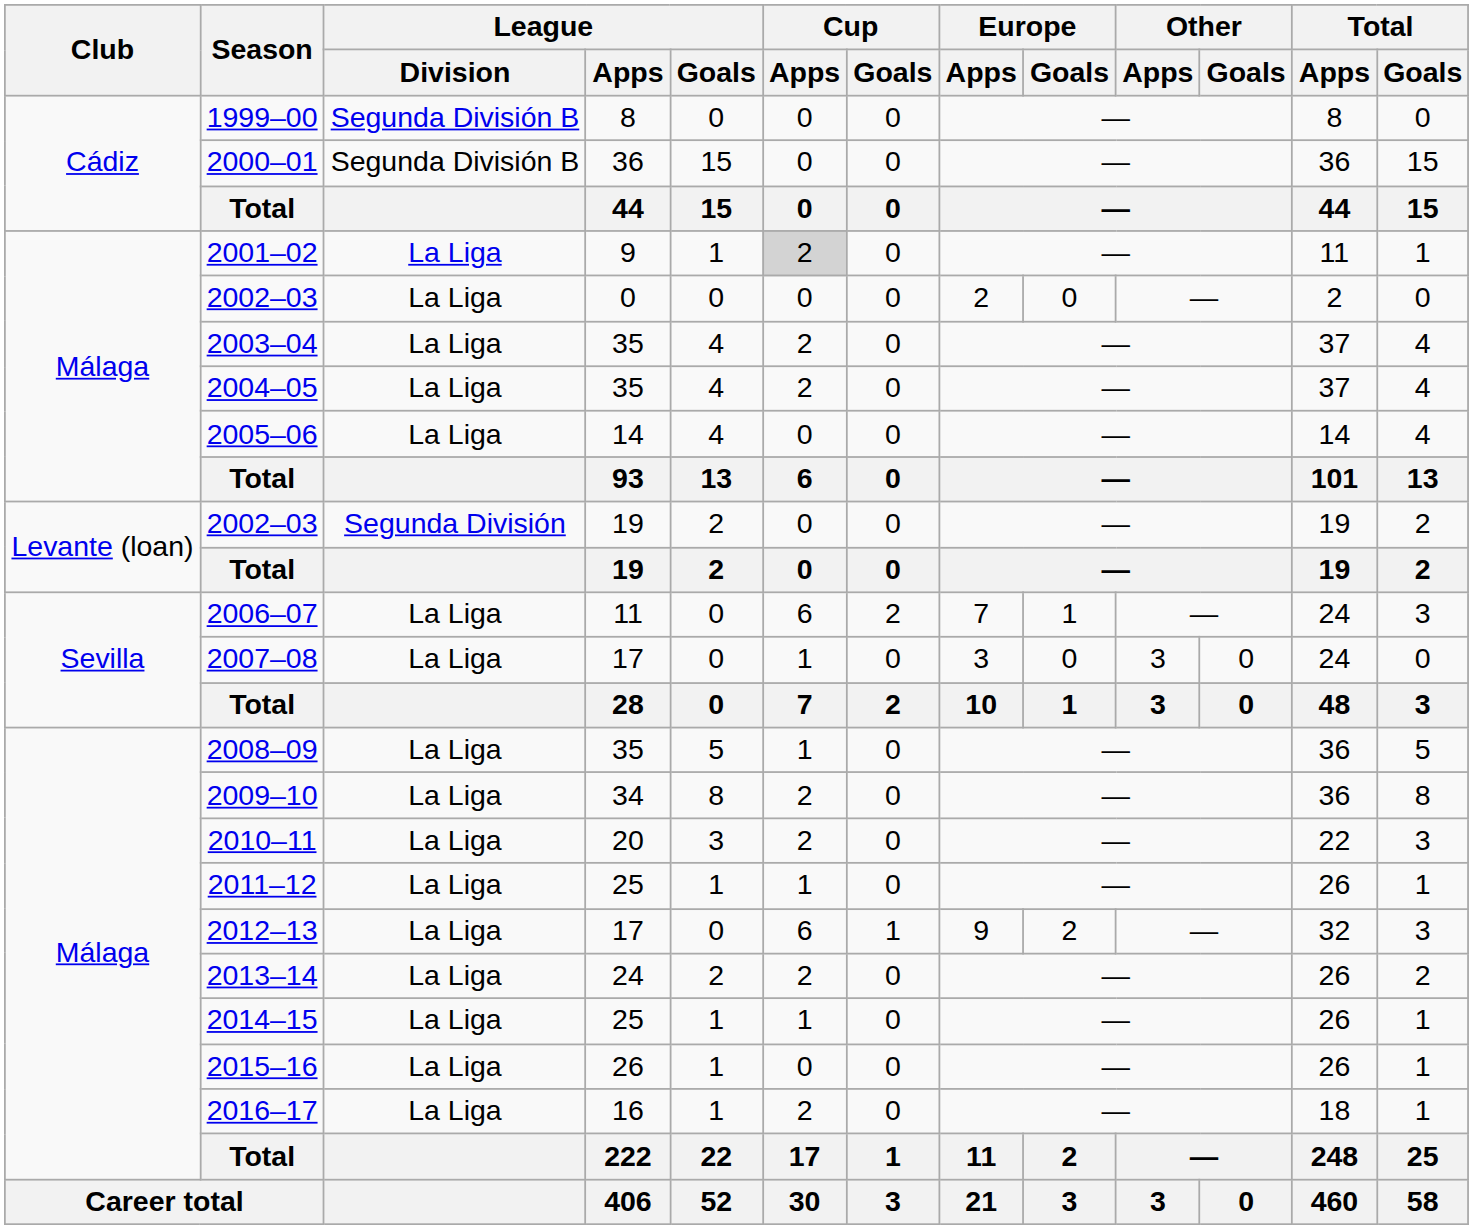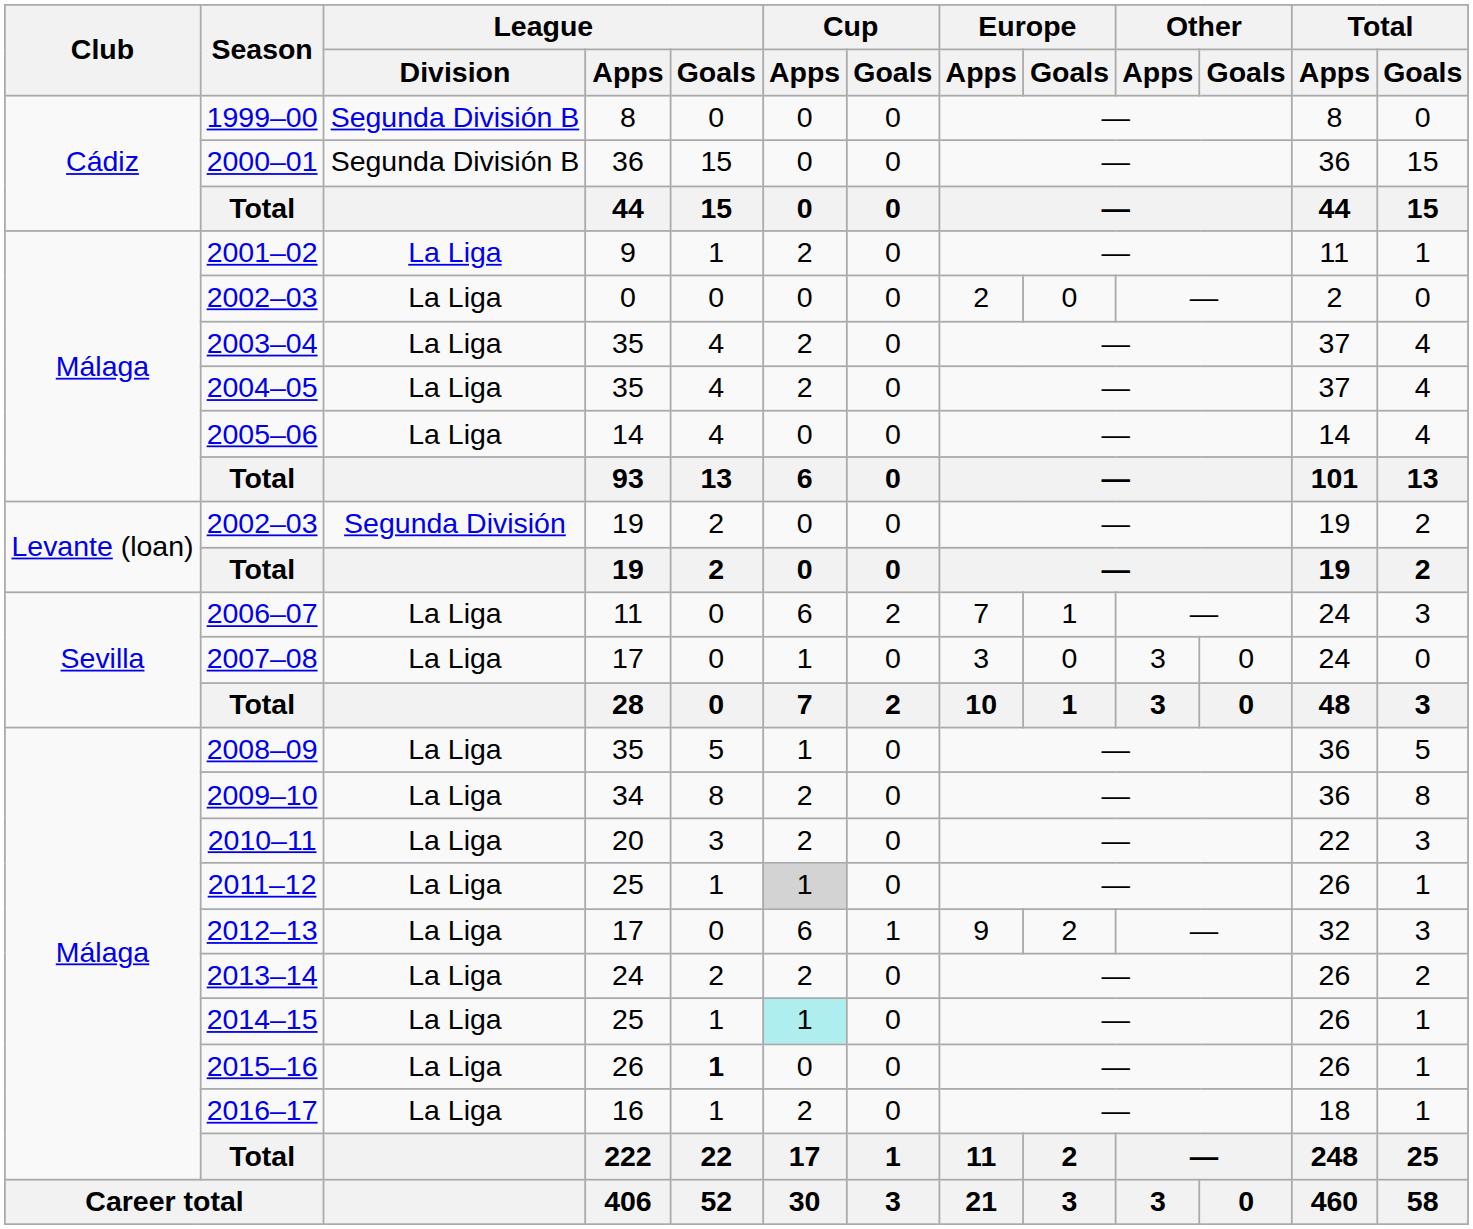(805, 252) lightgrey background -> (805, 252) no background
(805, 885) no background -> (805, 885) lightgrey background
(805, 1020) no background -> (805, 1020) paleturquoise background
(716, 1065) normal -> (716, 1065) bold
